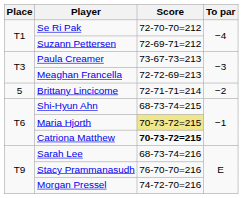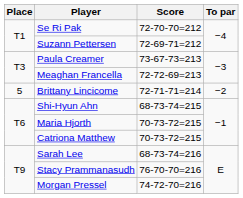(170, 122) khaki background -> (170, 122) no background
(170, 138) bold -> (170, 138) normal
